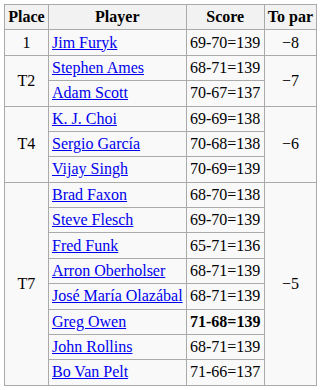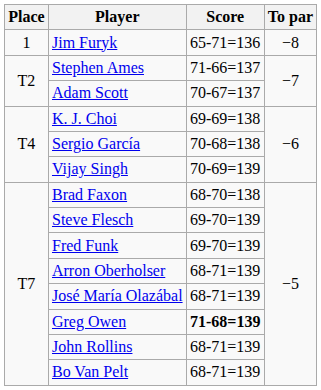(225, 42) 69-70=139 -> (225, 42) 65-71=136
(225, 67) 68-71=139 -> (225, 67) 71-66=137
(225, 245) 65-71=136 -> (225, 245) 69-70=139
(225, 372) 71-66=137 -> (225, 372) 68-71=139
